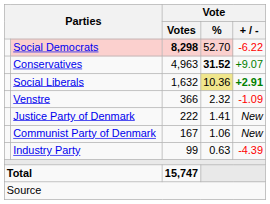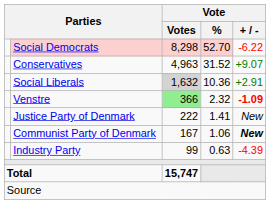(185, 47) bold -> (185, 47) normal
(217, 64) bold -> (217, 64) normal
(185, 82) no background -> (185, 82) lightgrey background
(217, 82) khaki background -> (217, 82) no background
(249, 82) bold -> (249, 82) normal
(189, 99) no background -> (189, 99) lightgreen background
(251, 99) normal -> (251, 99) bold
(252, 133) normal -> (252, 133) bold
